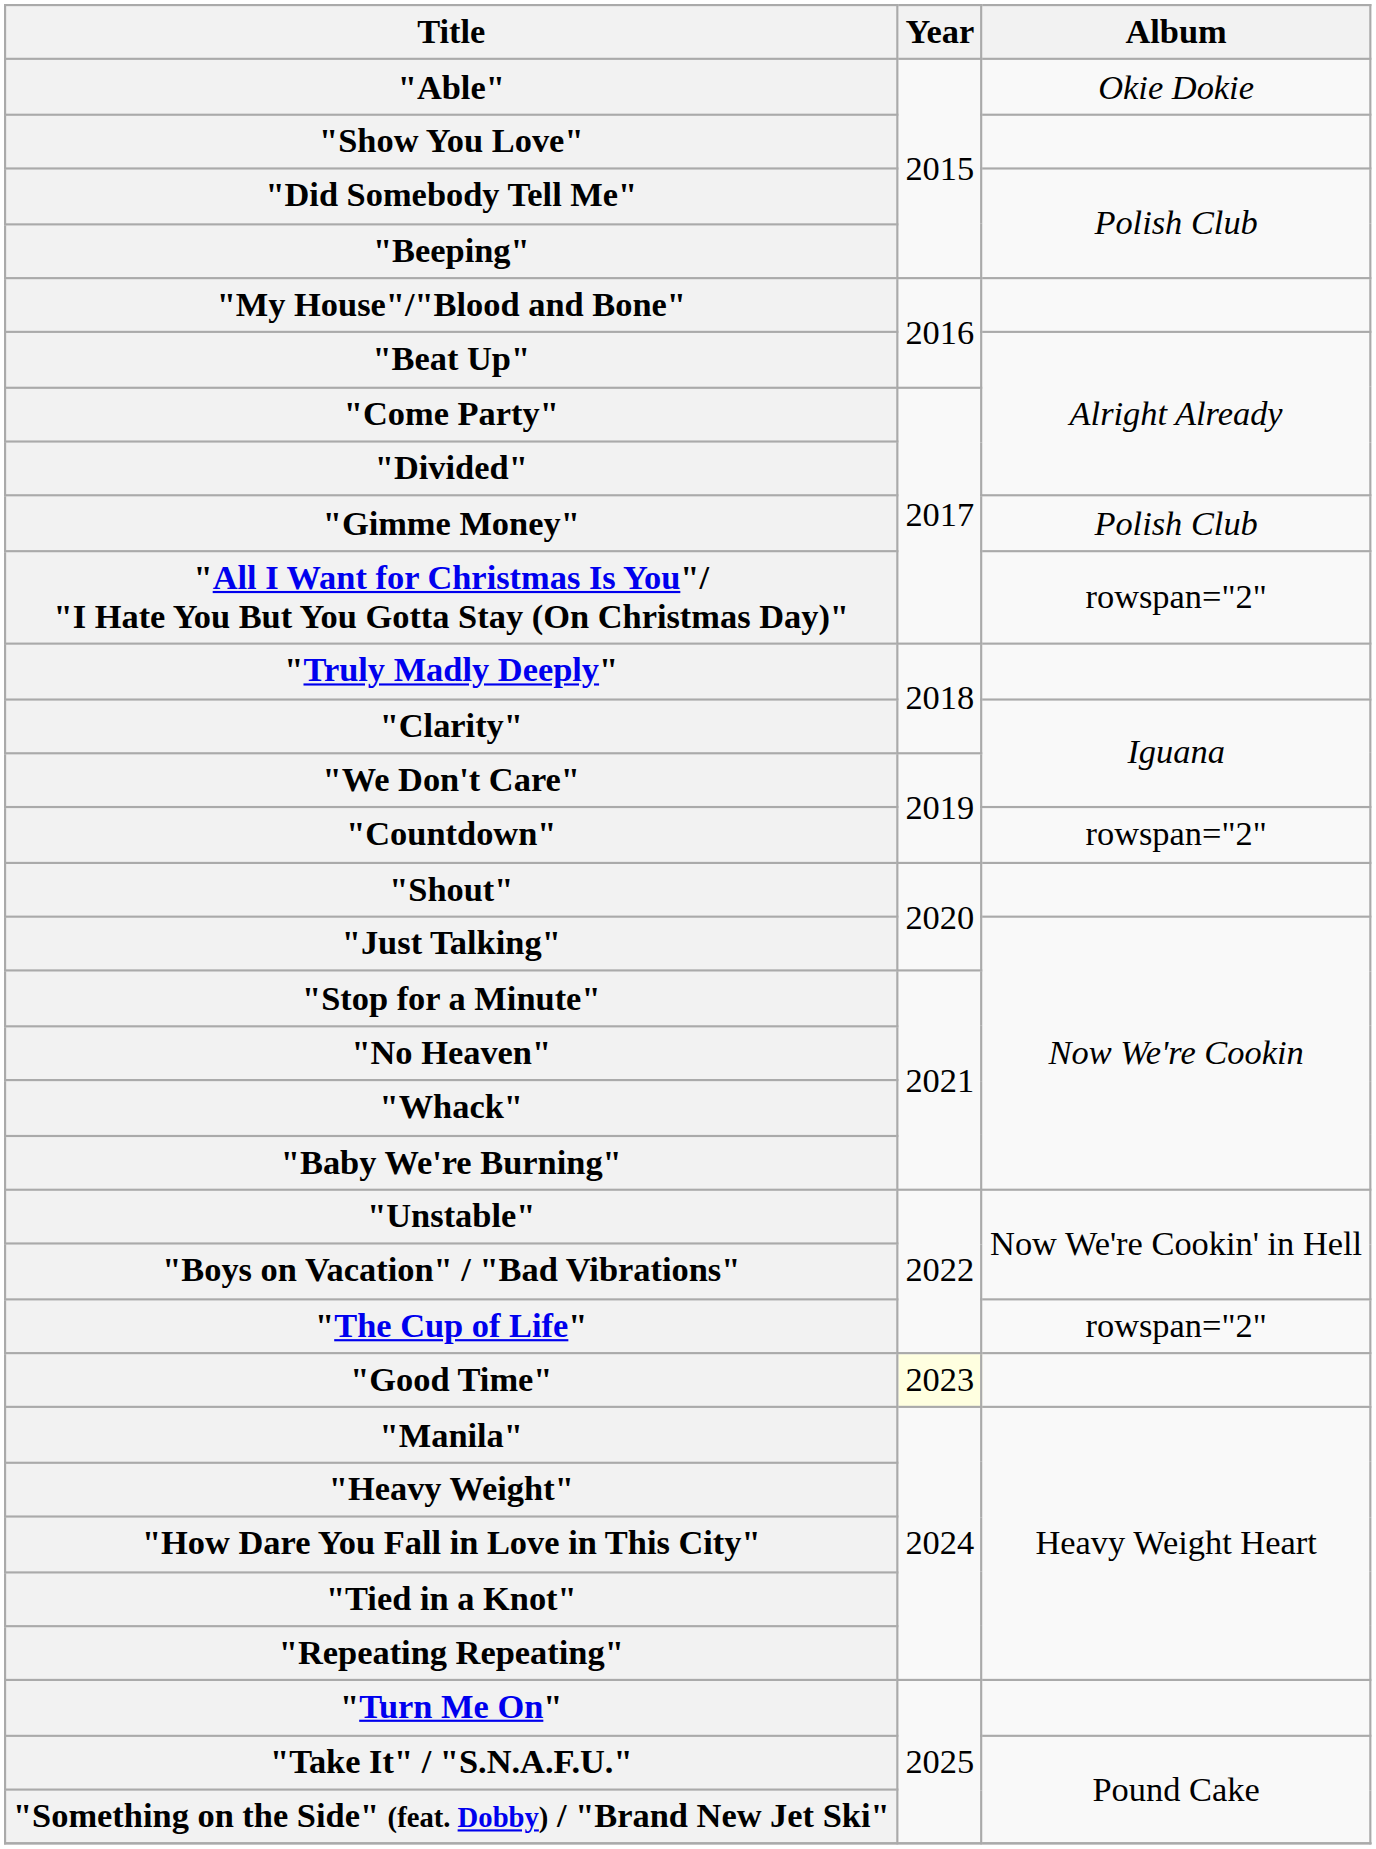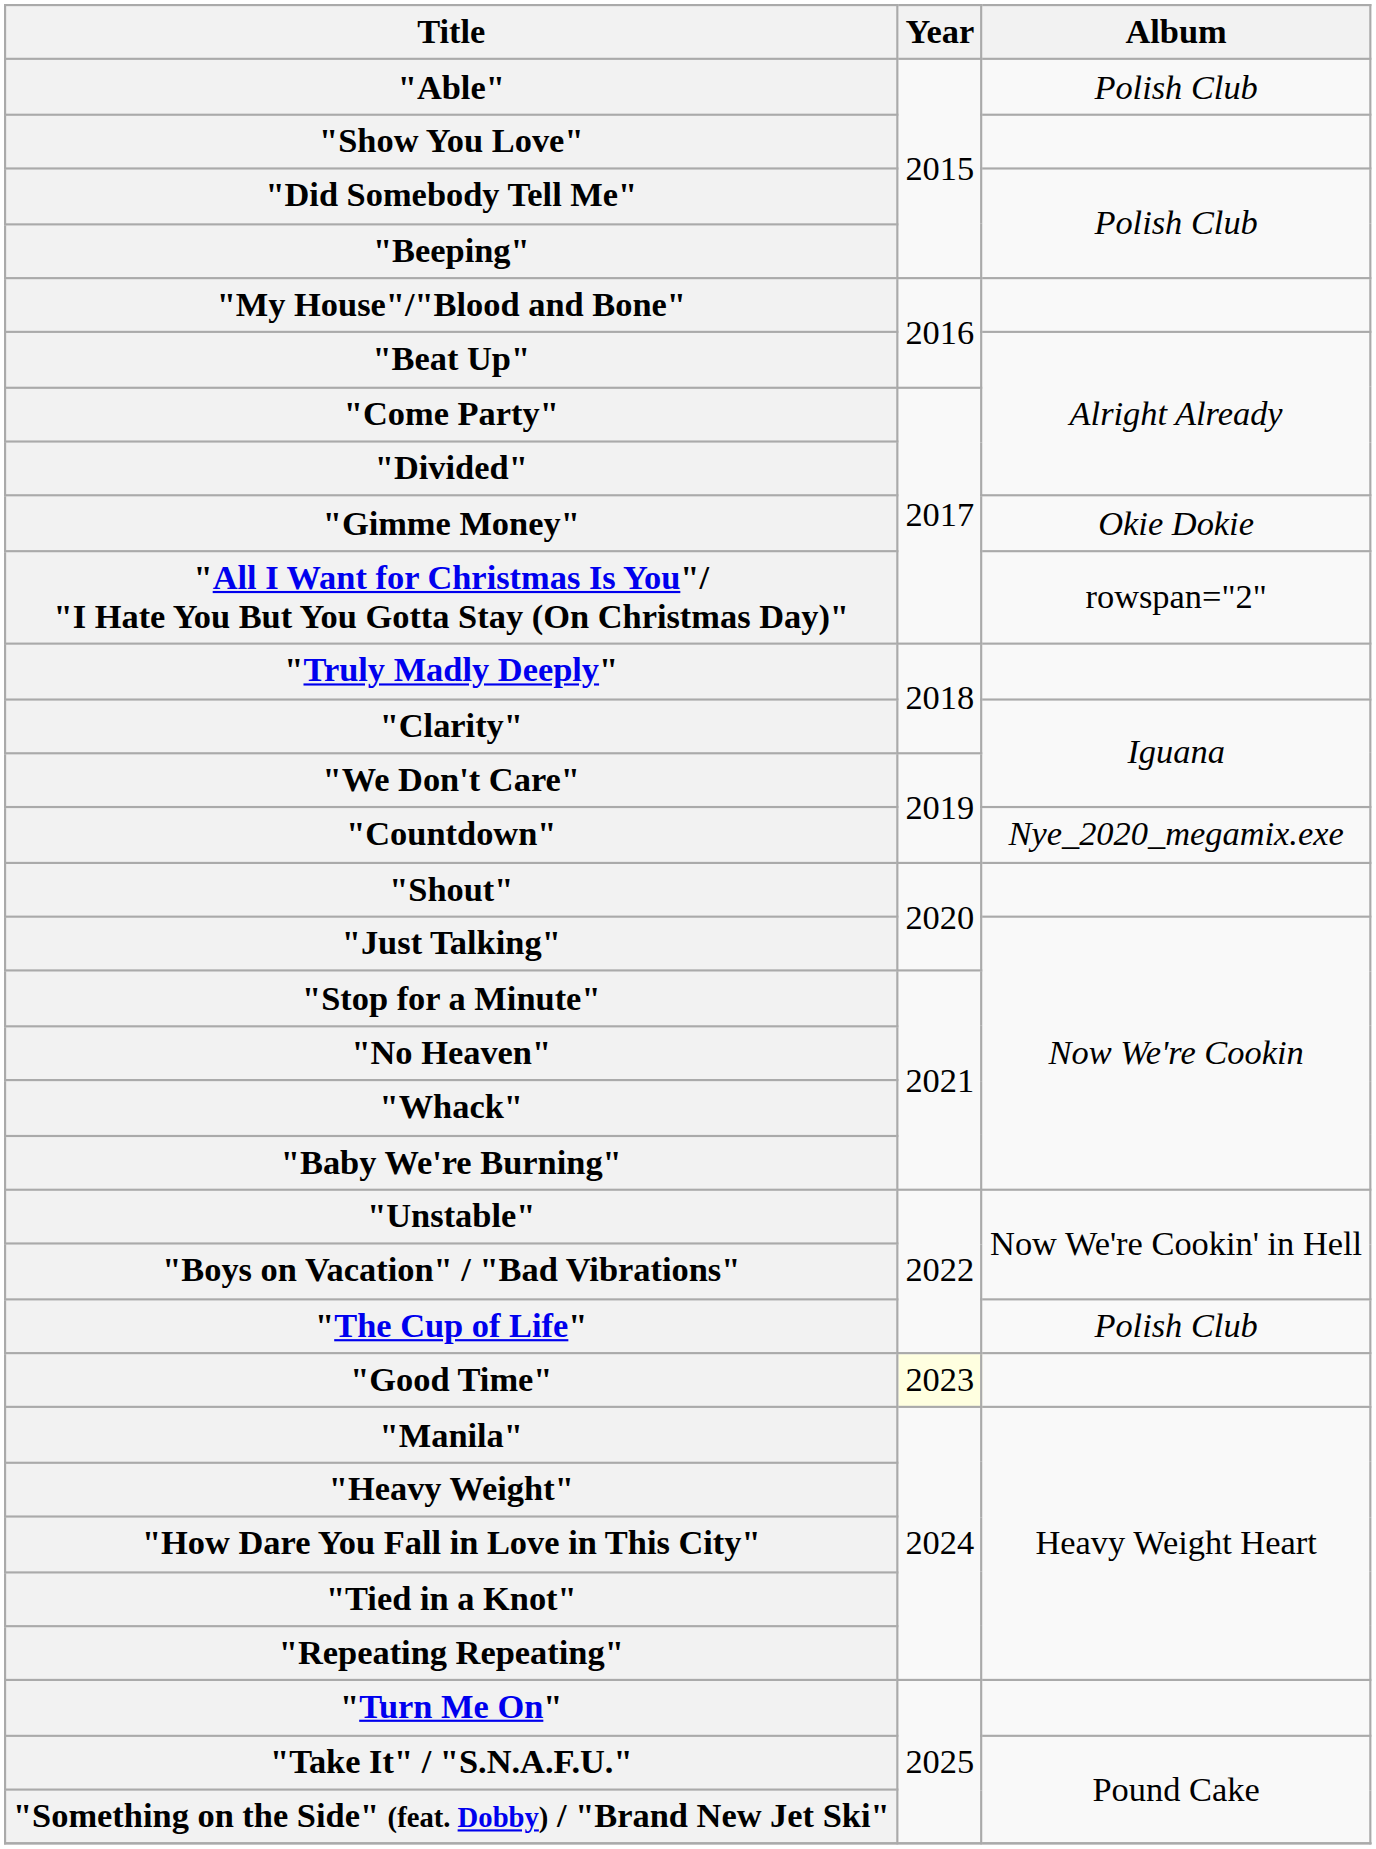(1176, 86) Okie Dokie -> (1176, 86) Polish Club
(1176, 522) Polish Club -> (1176, 522) Okie Dokie
(1176, 834) rowspan="2" -> (1176, 834) Nye_2020_megamix.exe
(1176, 1325) rowspan="2" -> (1176, 1325) Polish Club
